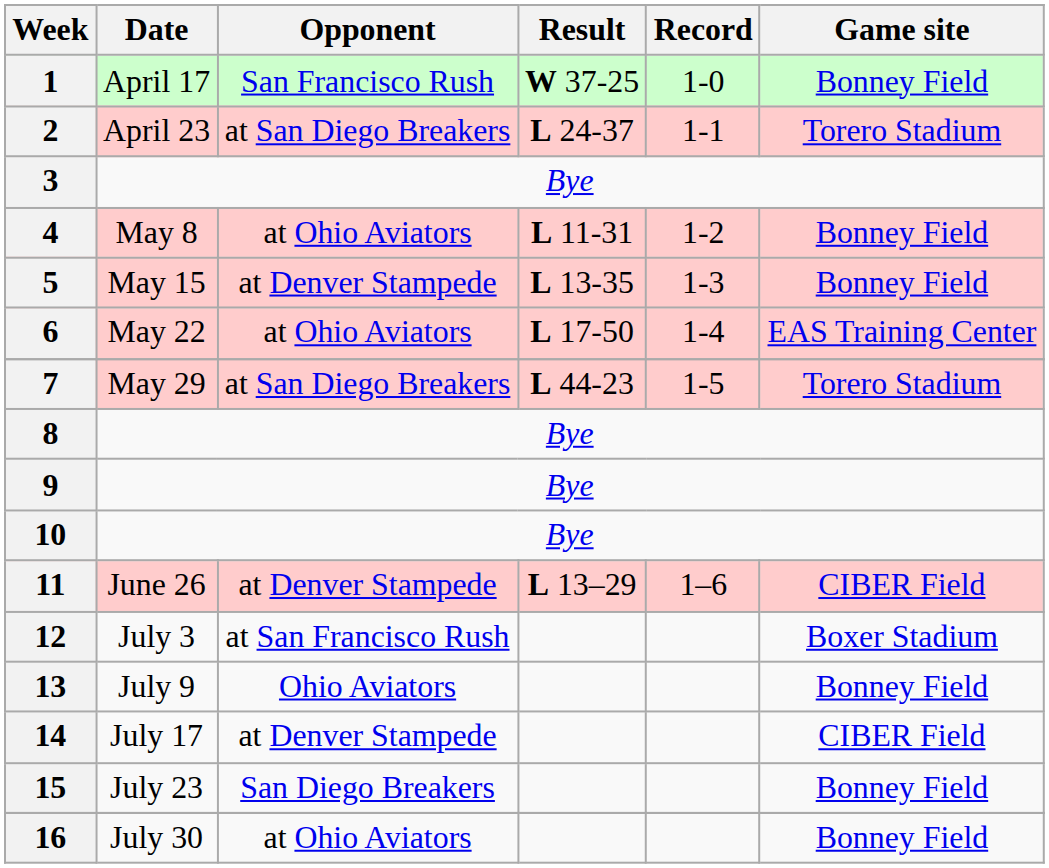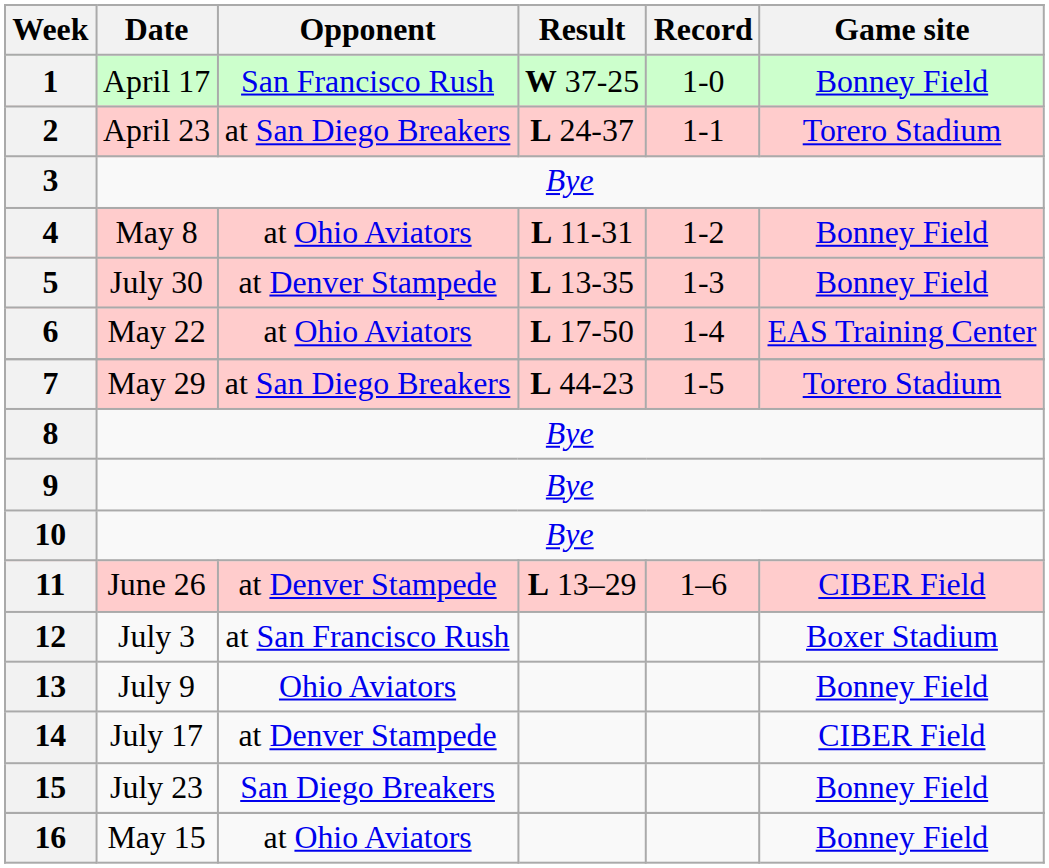(157, 282) May 15 -> (157, 282) July 30
(157, 837) July 30 -> (157, 837) May 15
